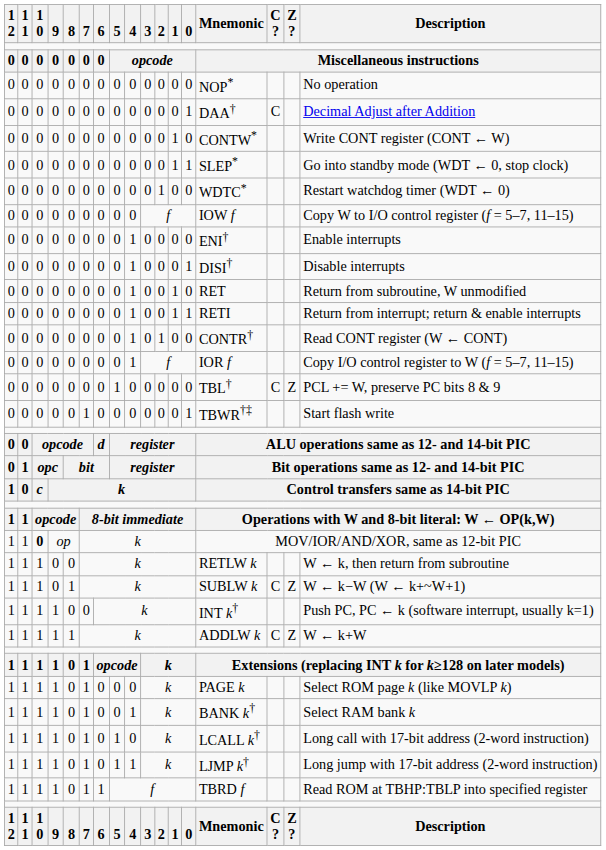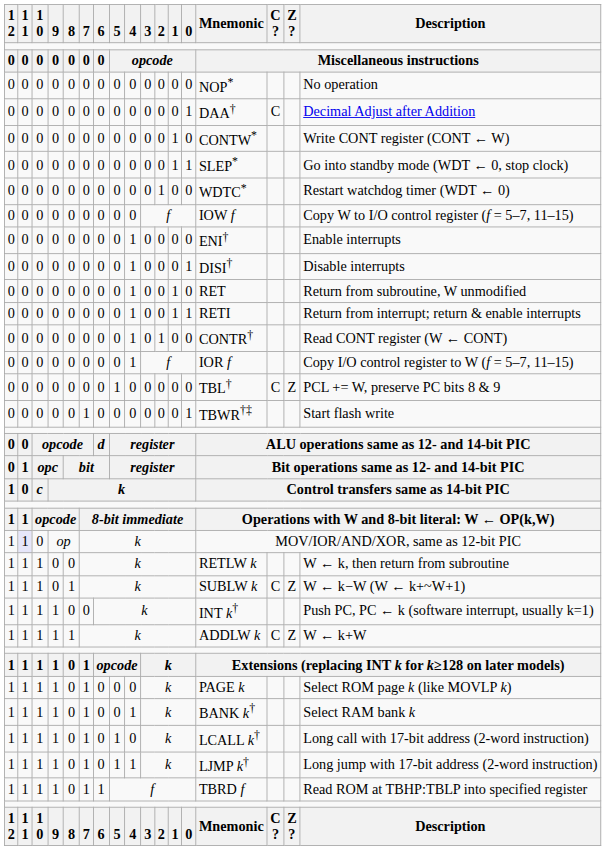(25, 541) no background -> (25, 541) lavender background
(40, 541) bold -> (40, 541) normal
